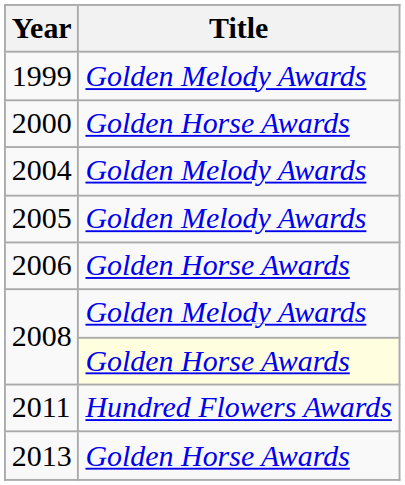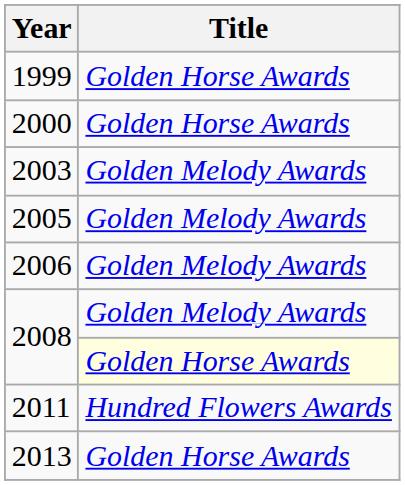(226, 75) Golden Melody Awards -> (218, 75) Golden Horse Awards
(42, 170) 2004 -> (42, 170) 2003
(218, 265) Golden Horse Awards -> (226, 265) Golden Melody Awards
